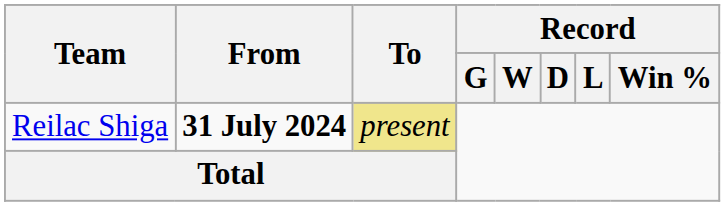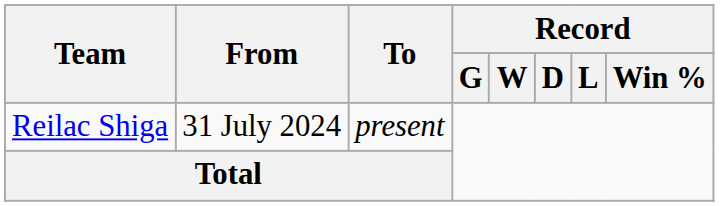(264, 126) bold -> (262, 126) normal
(405, 126) khaki background -> (400, 126) no background
